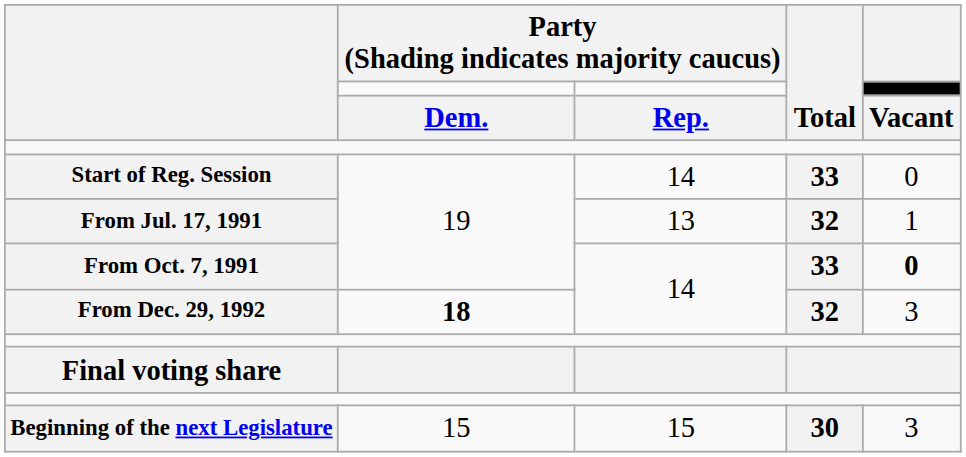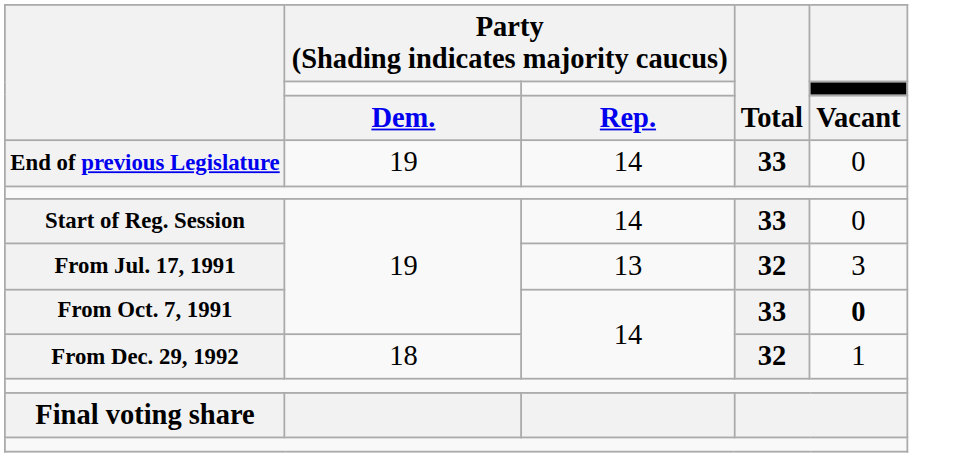+ row: (145, 162)
(911, 220) 1 -> (858, 266) 3
(456, 311) bold -> (403, 356) normal
(911, 311) 3 -> (858, 356) 1
- row: (171, 427)
